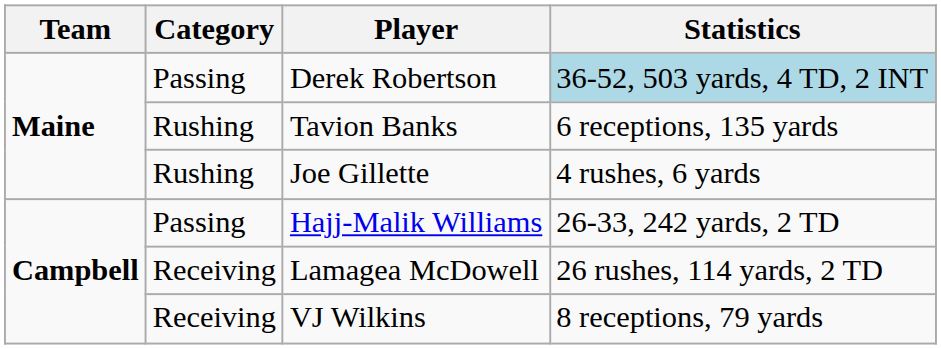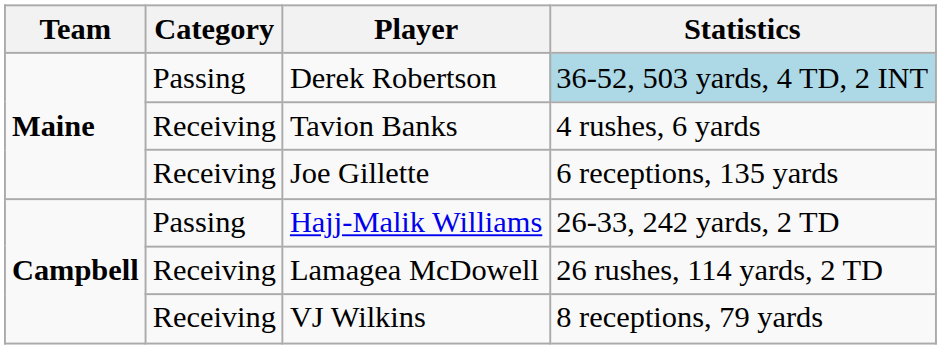(203, 125) Rushing -> (214, 125) Receiving
(697, 125) 6 receptions, 135 yards -> (658, 125) 4 rushes, 6 yards
(203, 173) Rushing -> (214, 173) Receiving
(658, 173) 4 rushes, 6 yards -> (697, 173) 6 receptions, 135 yards
